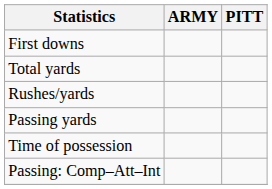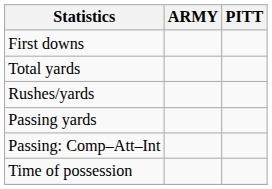rows swapped: (84, 171) <-> (70, 145)
